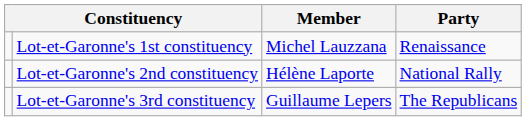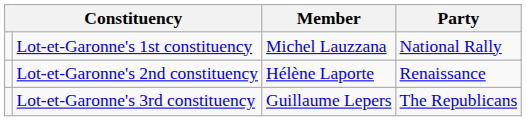(443, 45) Renaissance -> (451, 45) National Rally
(451, 73) National Rally -> (443, 73) Renaissance
